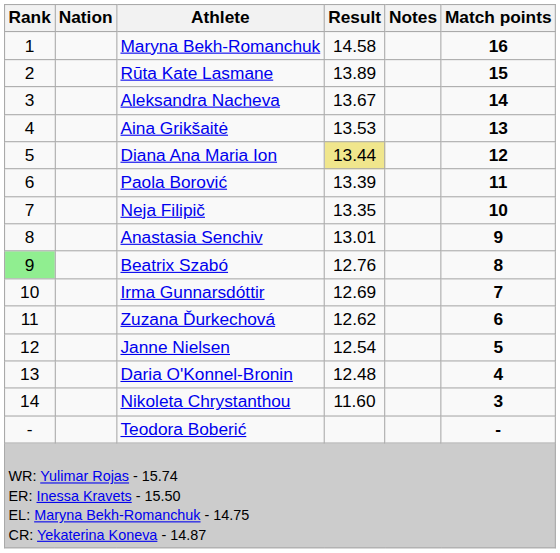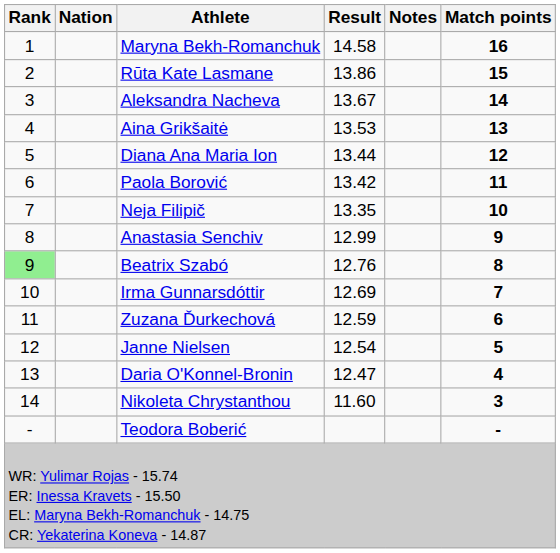(355, 73) 13.89 -> (355, 73) 13.86
(355, 155) khaki background -> (355, 155) no background
(355, 182) 13.39 -> (355, 182) 13.42
(355, 237) 13.01 -> (355, 237) 12.99
(355, 319) 12.62 -> (355, 319) 12.59
(355, 374) 12.48 -> (355, 374) 12.47
